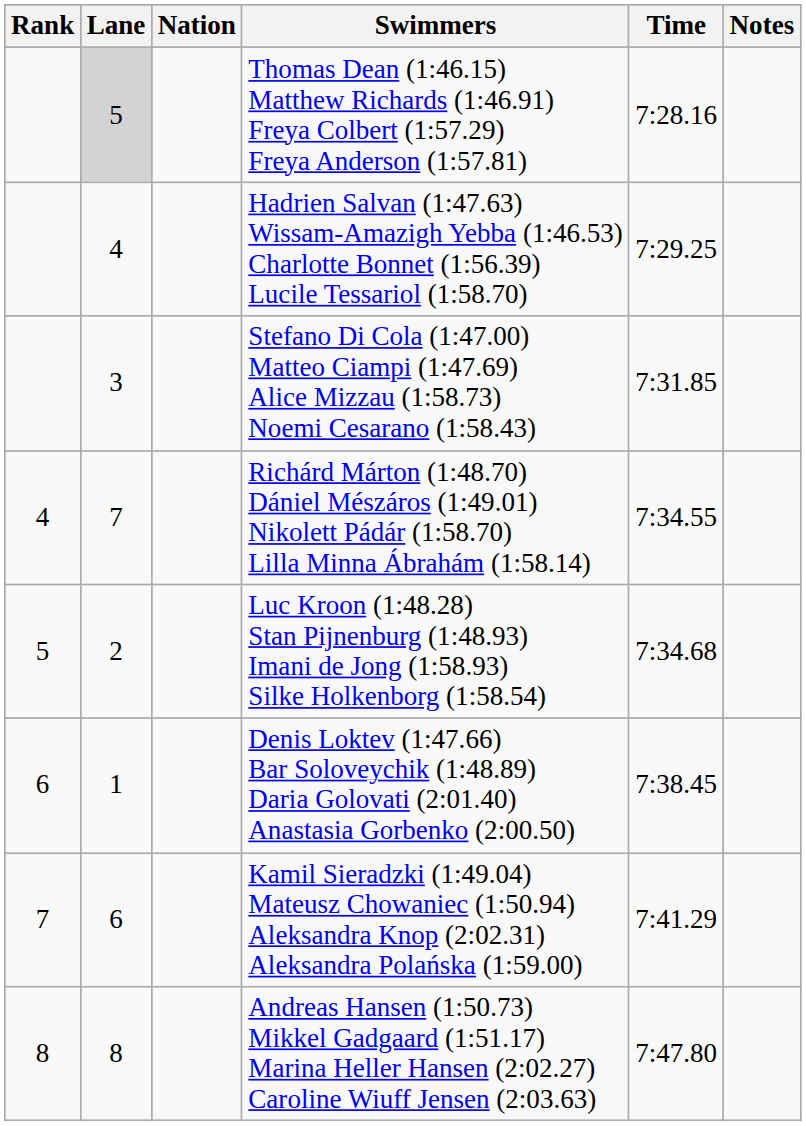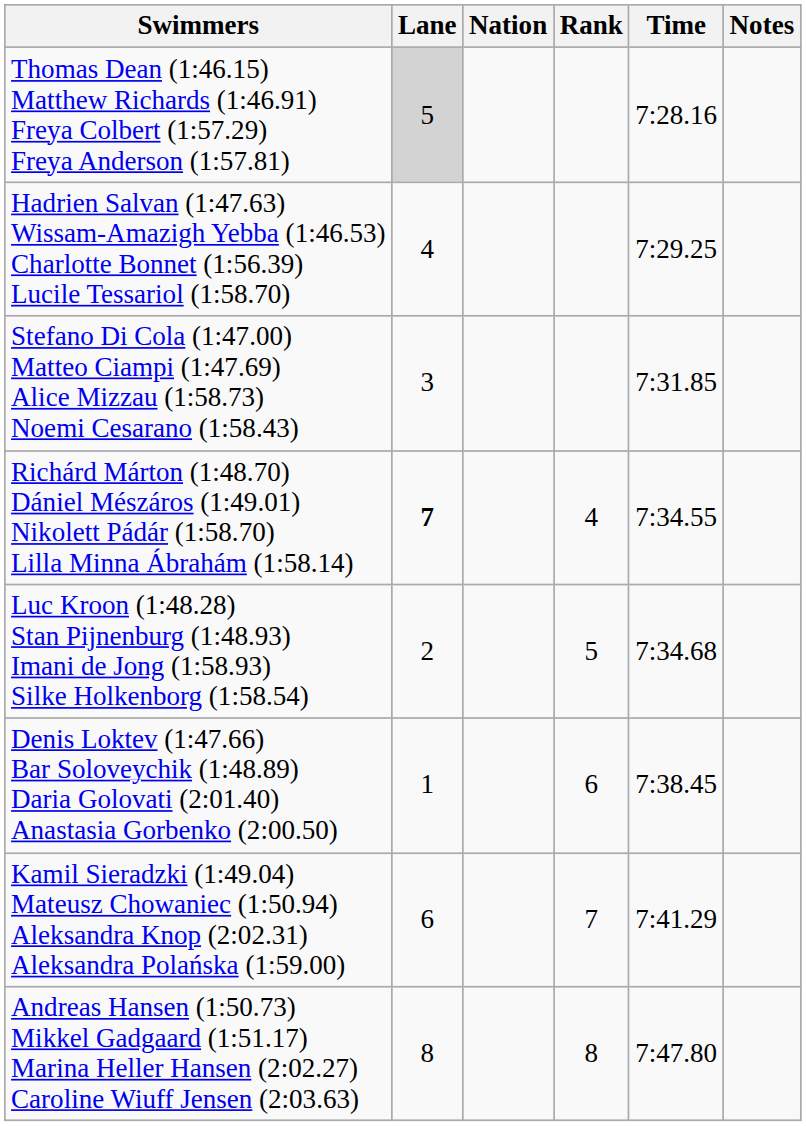columns swapped: (43, 25) <-> (436, 25)
(116, 516) normal -> (427, 516) bold
